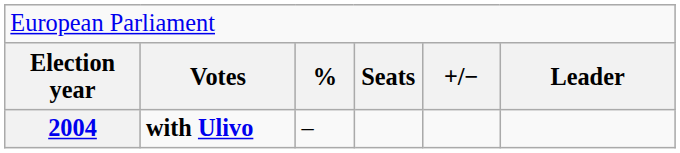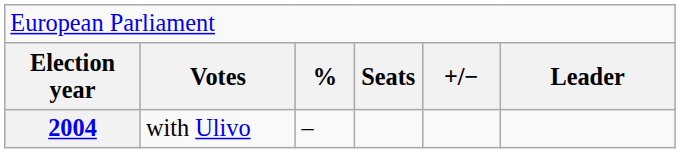(200, 128) bold -> (198, 128) normal
